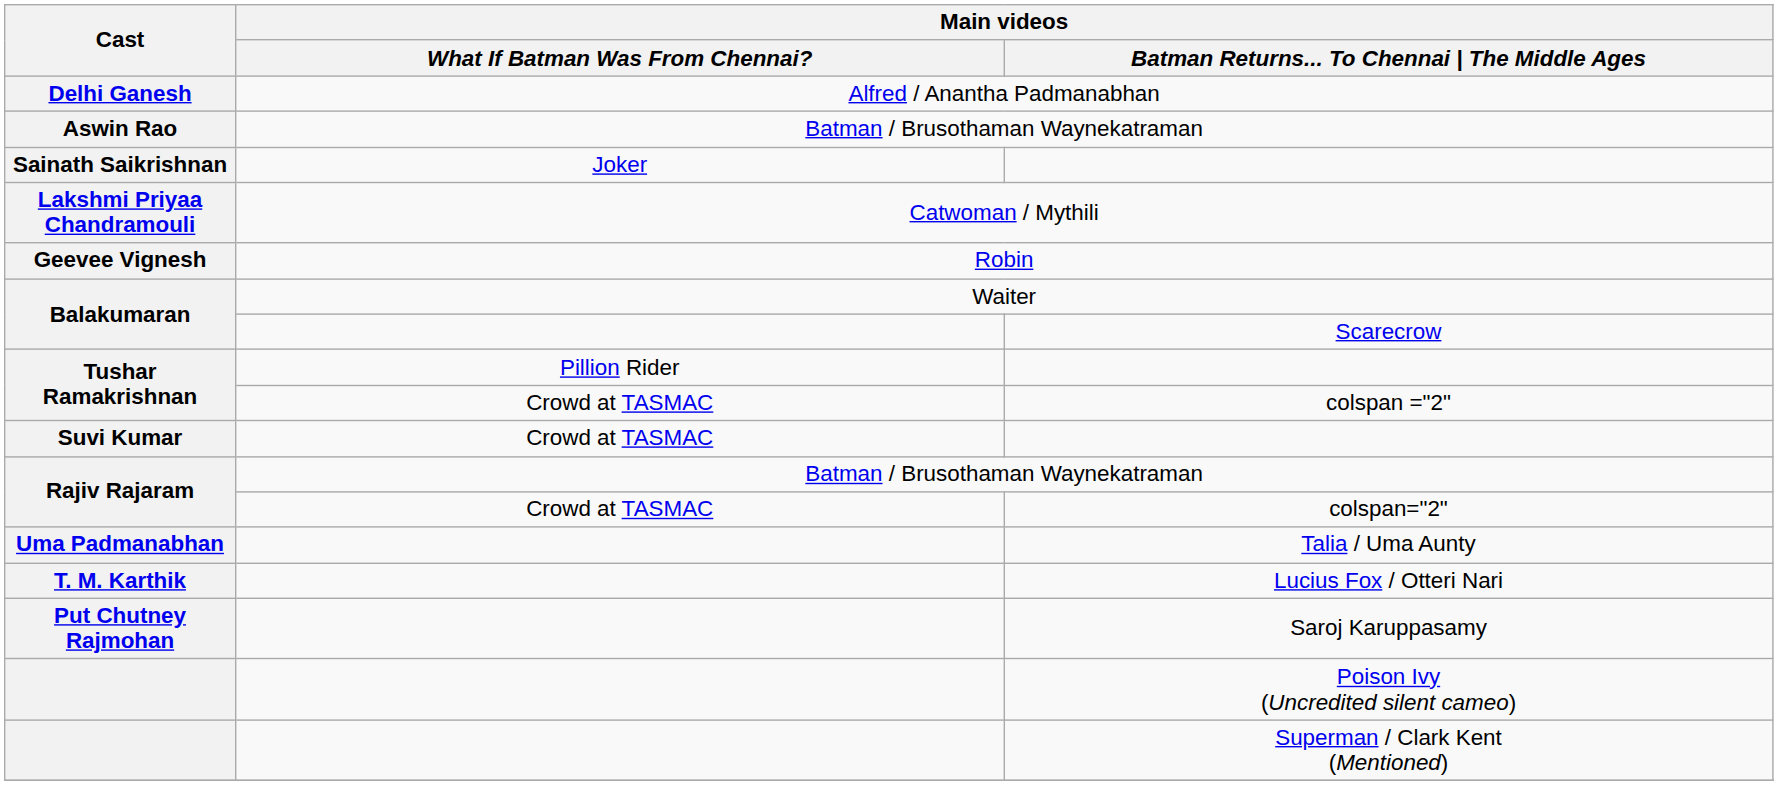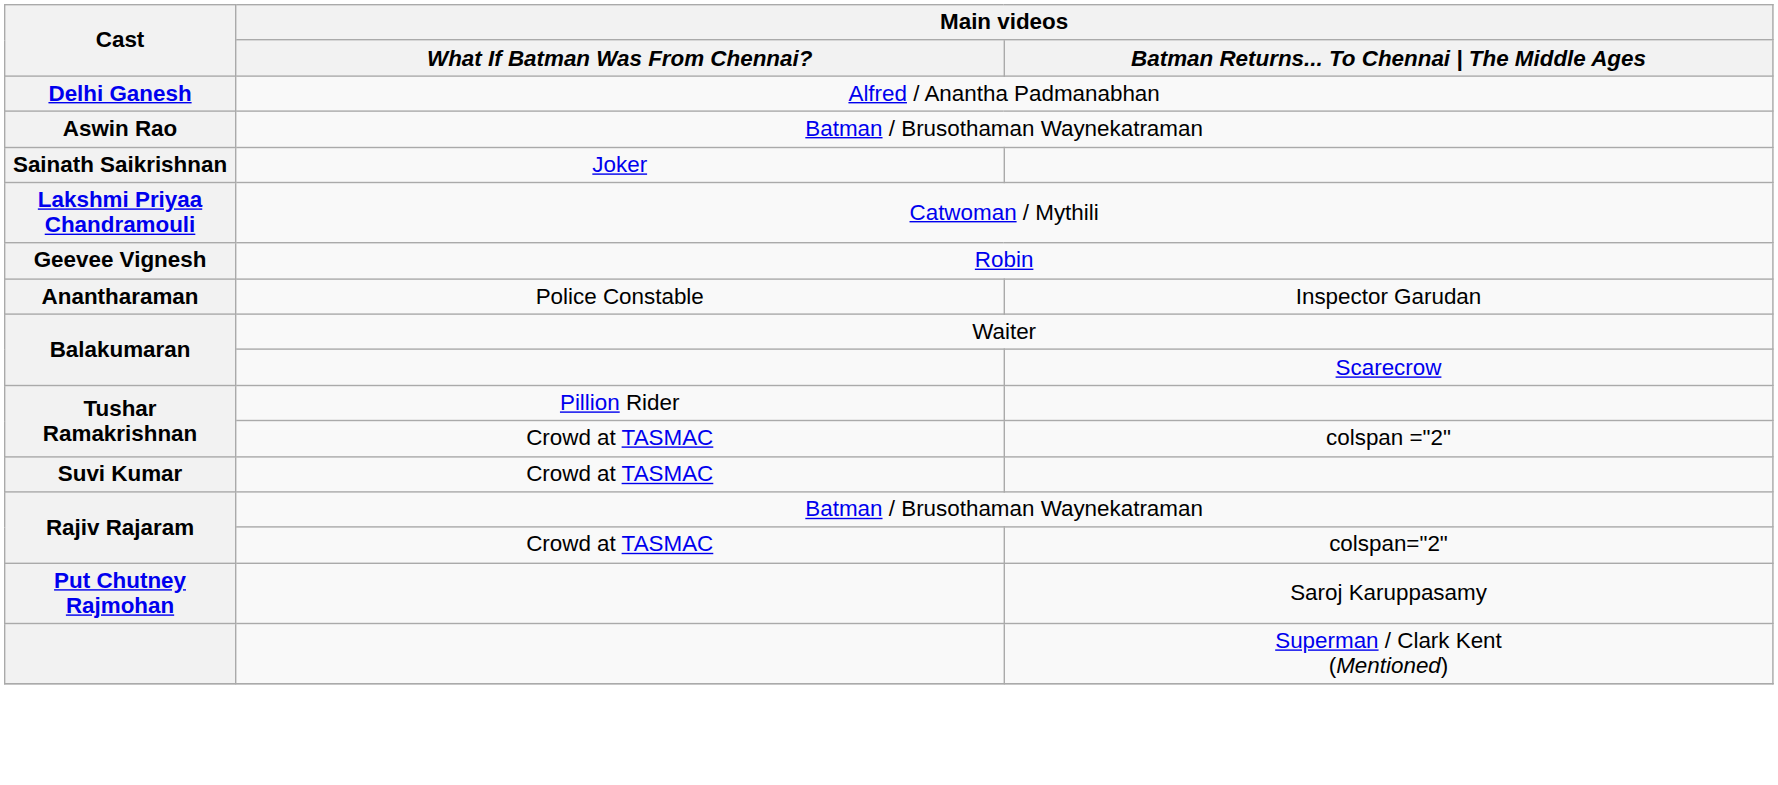+ row: (120, 296)
- row: (120, 544)
- row: (120, 580)
- row: (120, 689)
